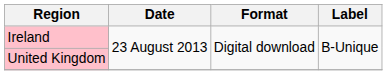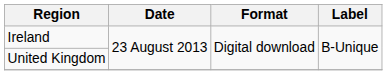(29, 37) pink background -> (29, 37) no background
(57, 59) pink background -> (57, 59) no background
